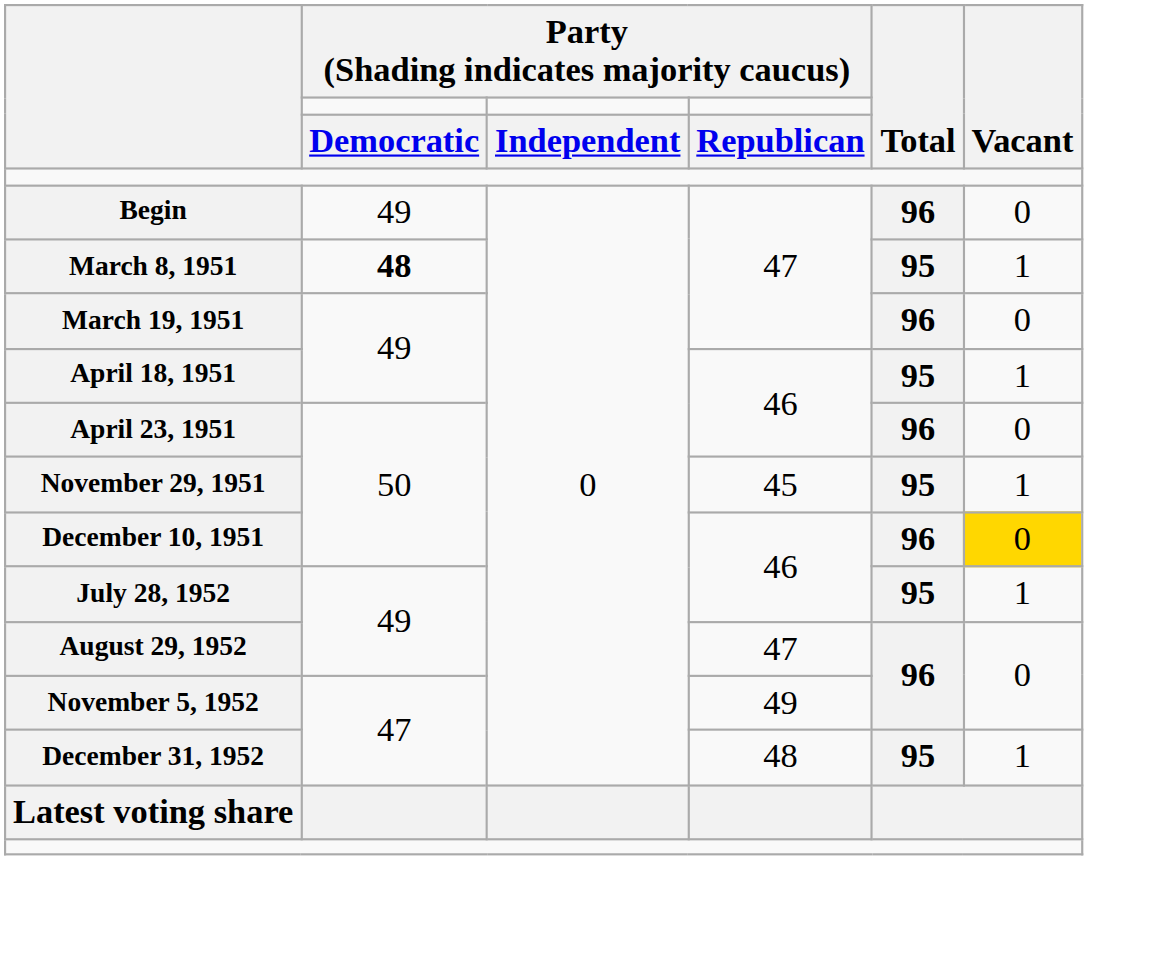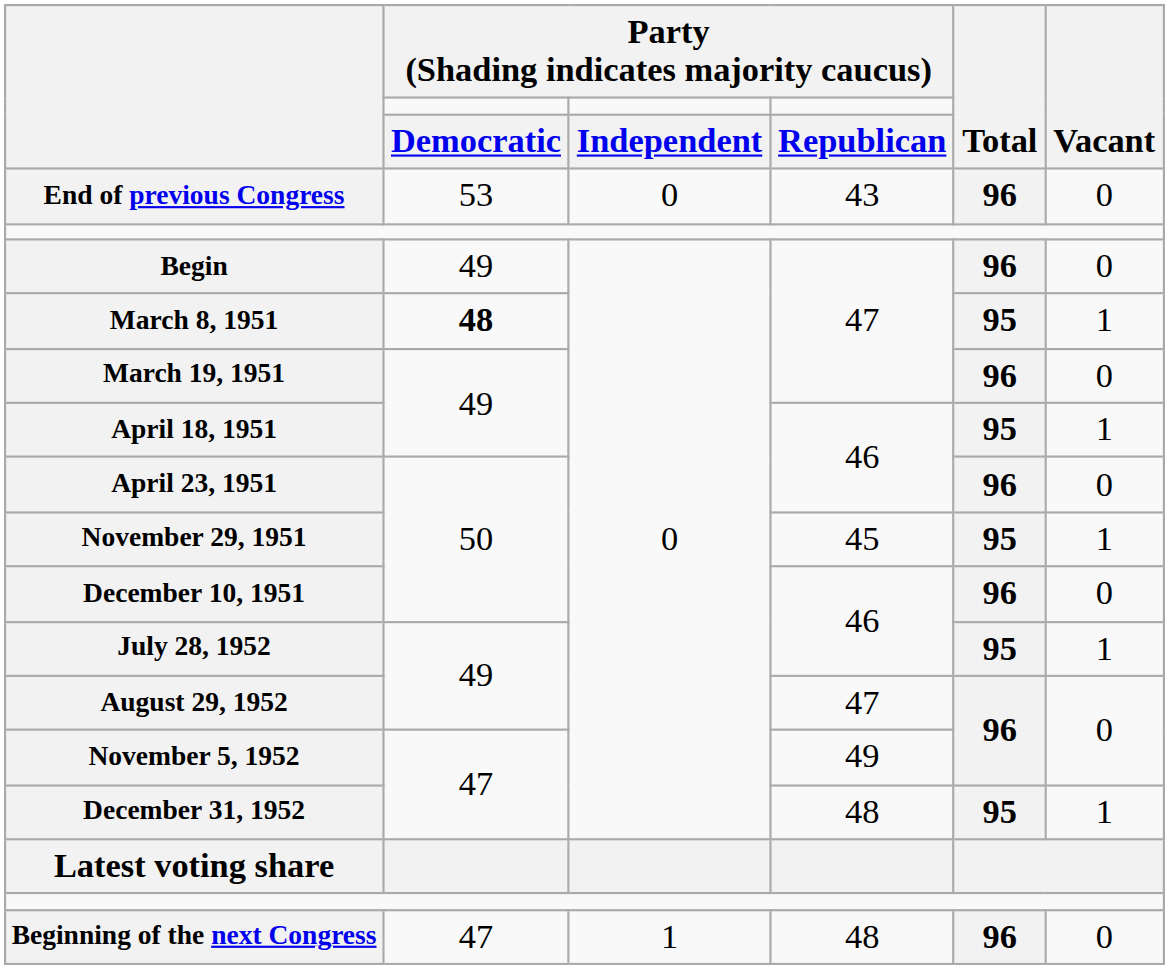+ row: (194, 195)
(1022, 538) gold background -> (1104, 593) no background
+ row: (194, 936)
